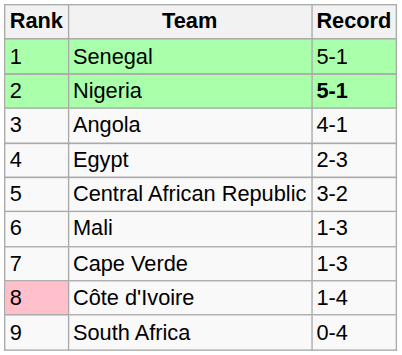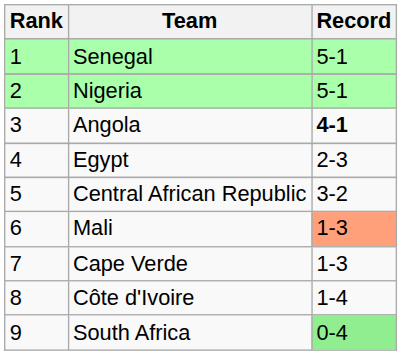(332, 90) bold -> (332, 90) normal
(332, 125) normal -> (332, 125) bold
(332, 228) no background -> (332, 228) lightsalmon background
(16, 297) pink background -> (16, 297) no background
(332, 332) no background -> (332, 332) lightgreen background
